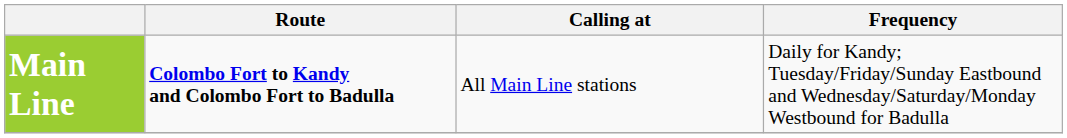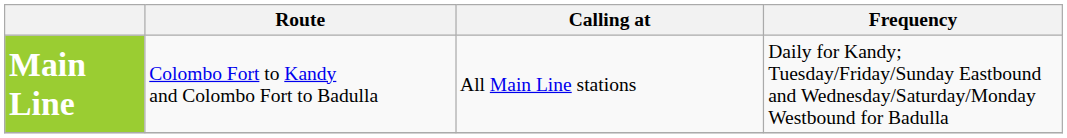(272, 83) bold -> (264, 83) normal
